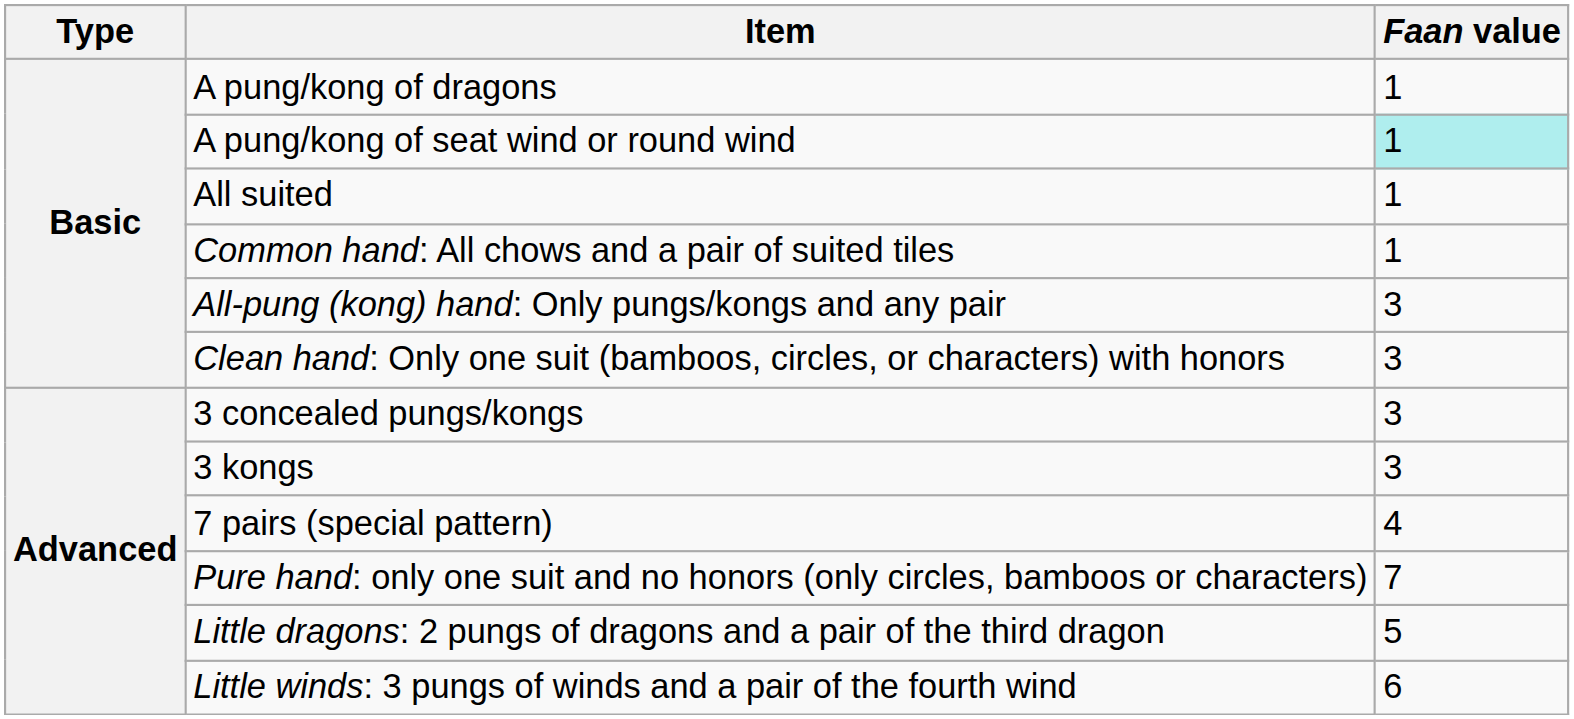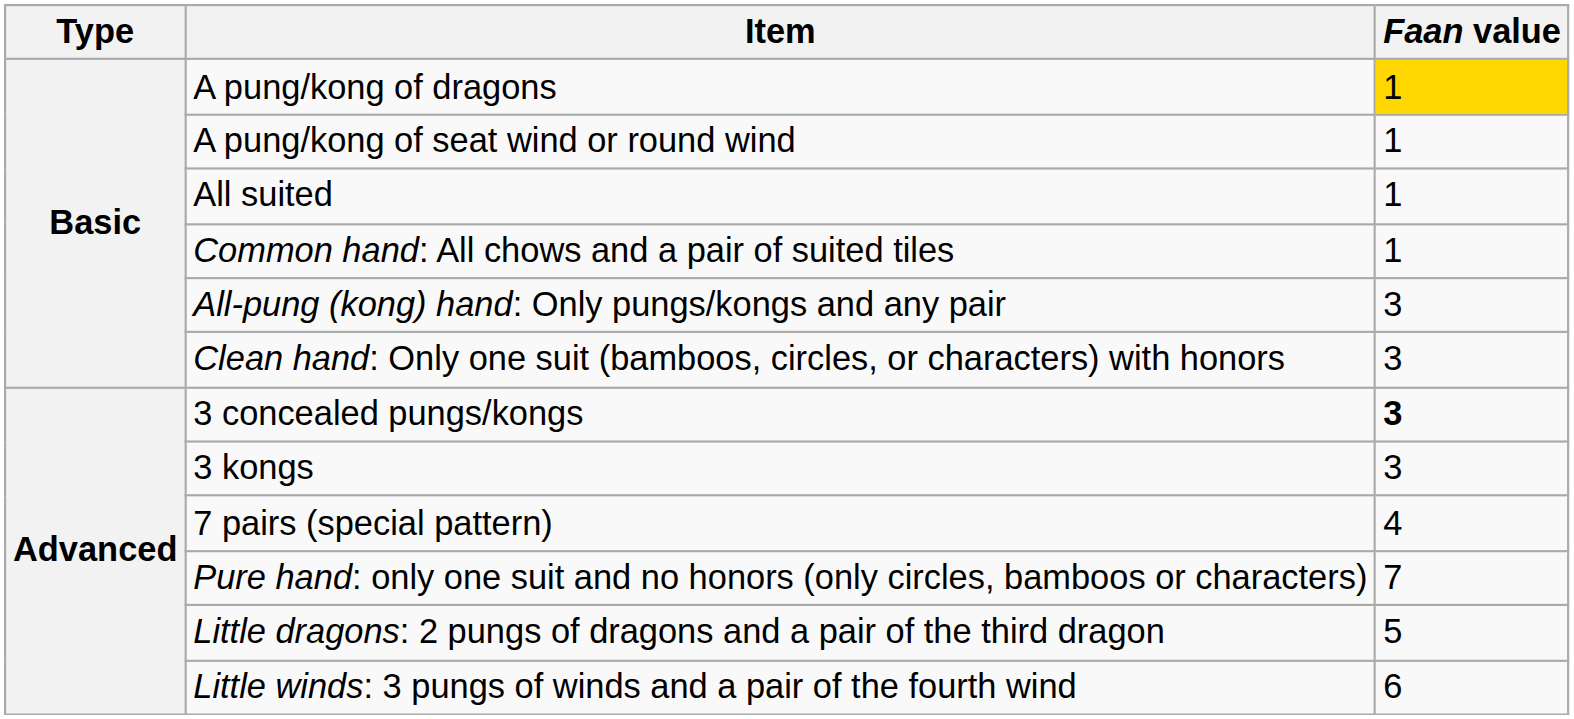(1393, 86) no background -> (1393, 86) gold background
(1393, 140) paleturquoise background -> (1393, 140) no background
(1393, 413) normal -> (1393, 413) bold
